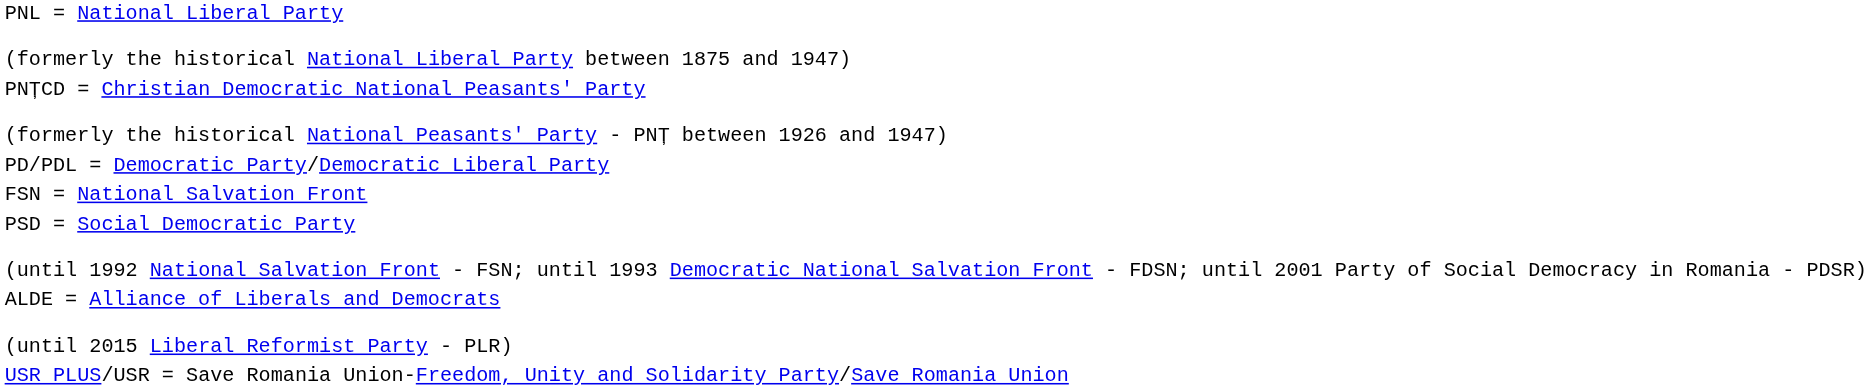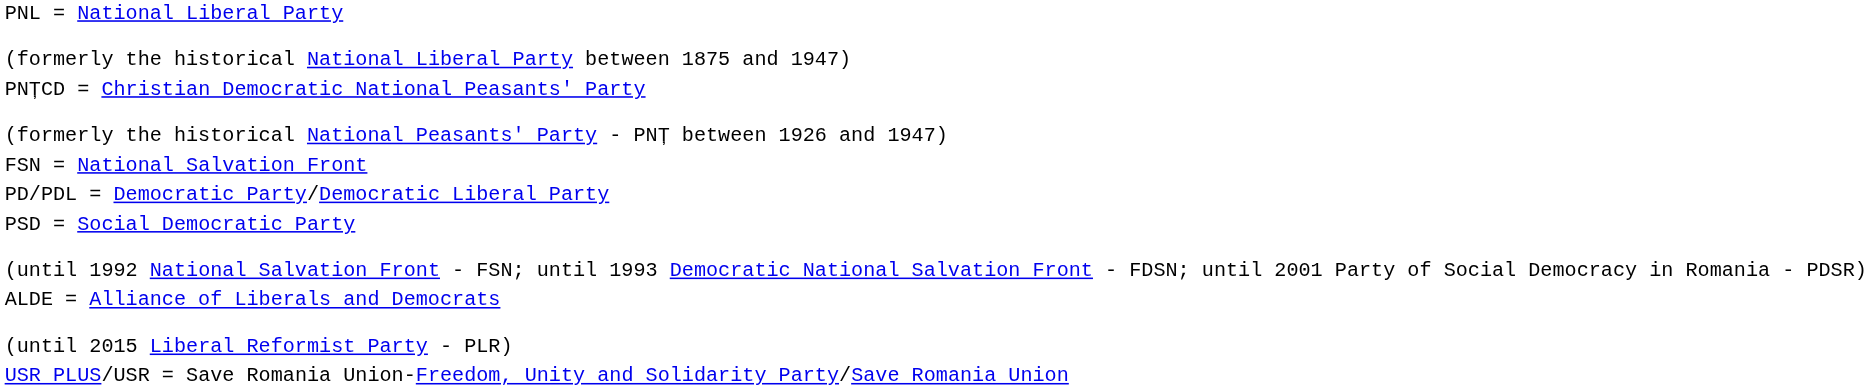(307, 165) PD/PDL = Democratic Party/Democratic Liberal Party -> (186, 165) FSN = National Salvation Front
(186, 195) FSN = National Salvation Front -> (307, 195) PD/PDL = Democratic Party/Democratic Liberal Party
